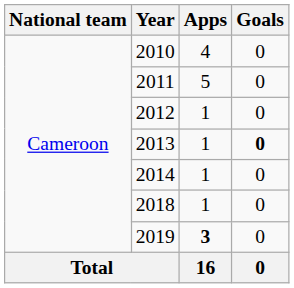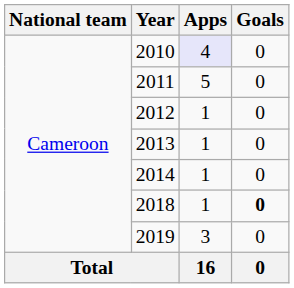(205, 50) no background -> (205, 50) lavender background
(260, 143) bold -> (260, 143) normal
(260, 205) normal -> (260, 205) bold
(205, 236) bold -> (205, 236) normal
